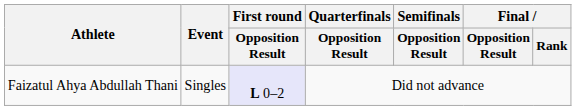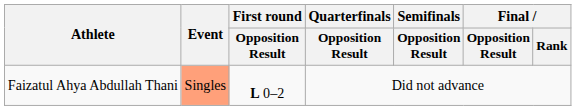(205, 85) no background -> (205, 85) lightsalmon background
(267, 94) lavender background -> (267, 94) no background
